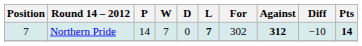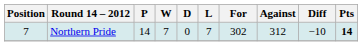(209, 31) bold -> (209, 31) normal
(278, 31) bold -> (278, 31) normal
